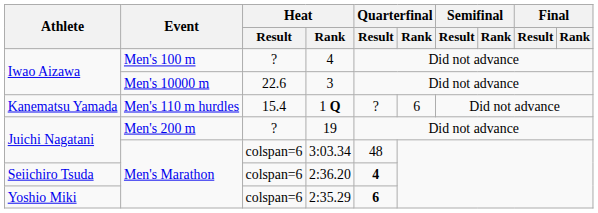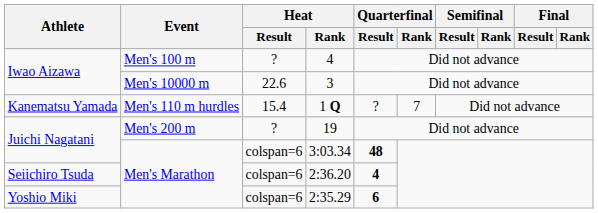(417, 106) 6 -> (417, 106) 7
(376, 151) normal -> (376, 151) bold
